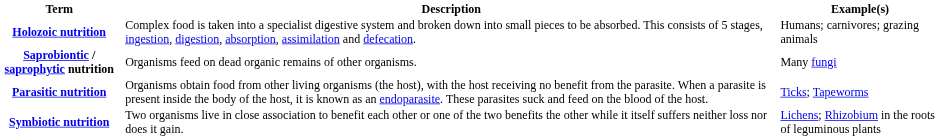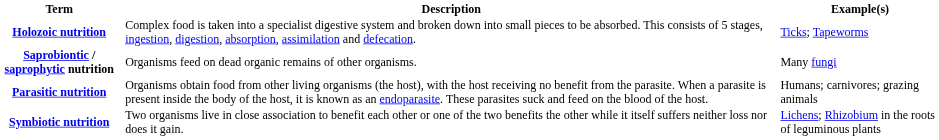(850, 32) Humans; carnivores; grazing animals -> (824, 32) Ticks; Tapeworms
(824, 92) Ticks; Tapeworms -> (850, 92) Humans; carnivores; grazing animals
